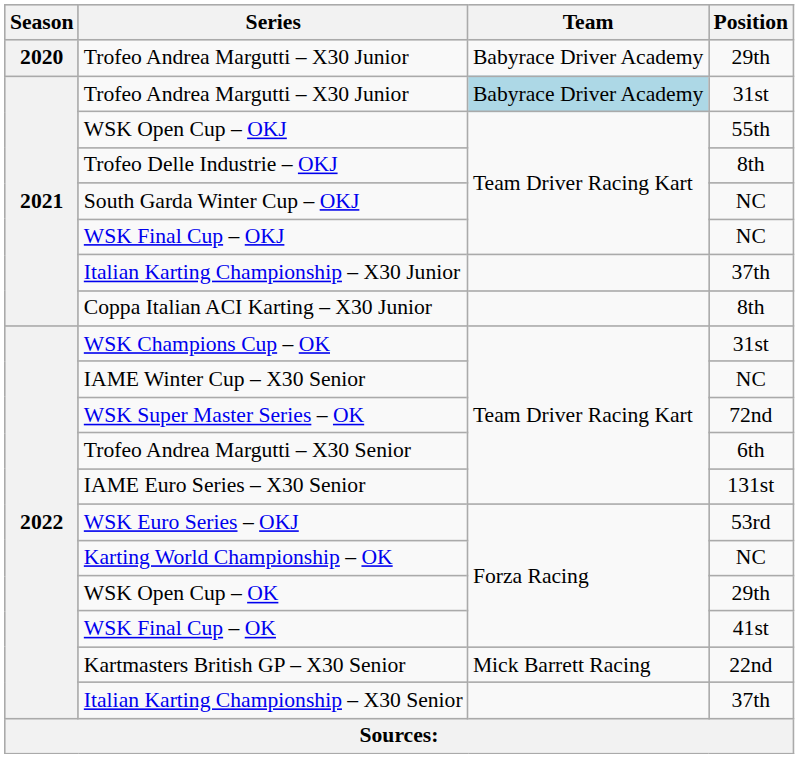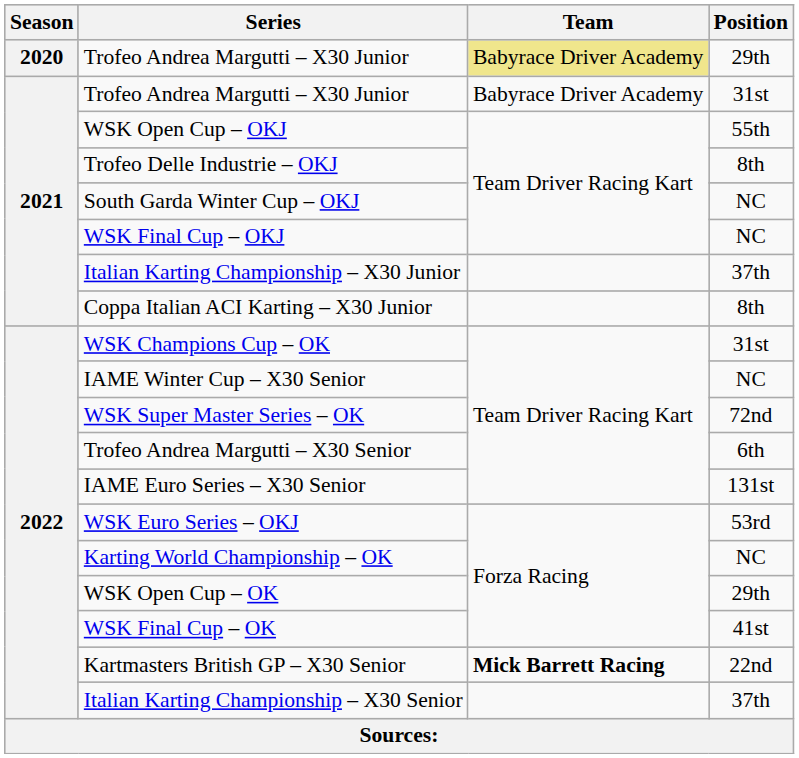(588, 57) no background -> (588, 57) khaki background
(588, 93) lightblue background -> (588, 93) no background
(562, 664) normal -> (569, 664) bold
